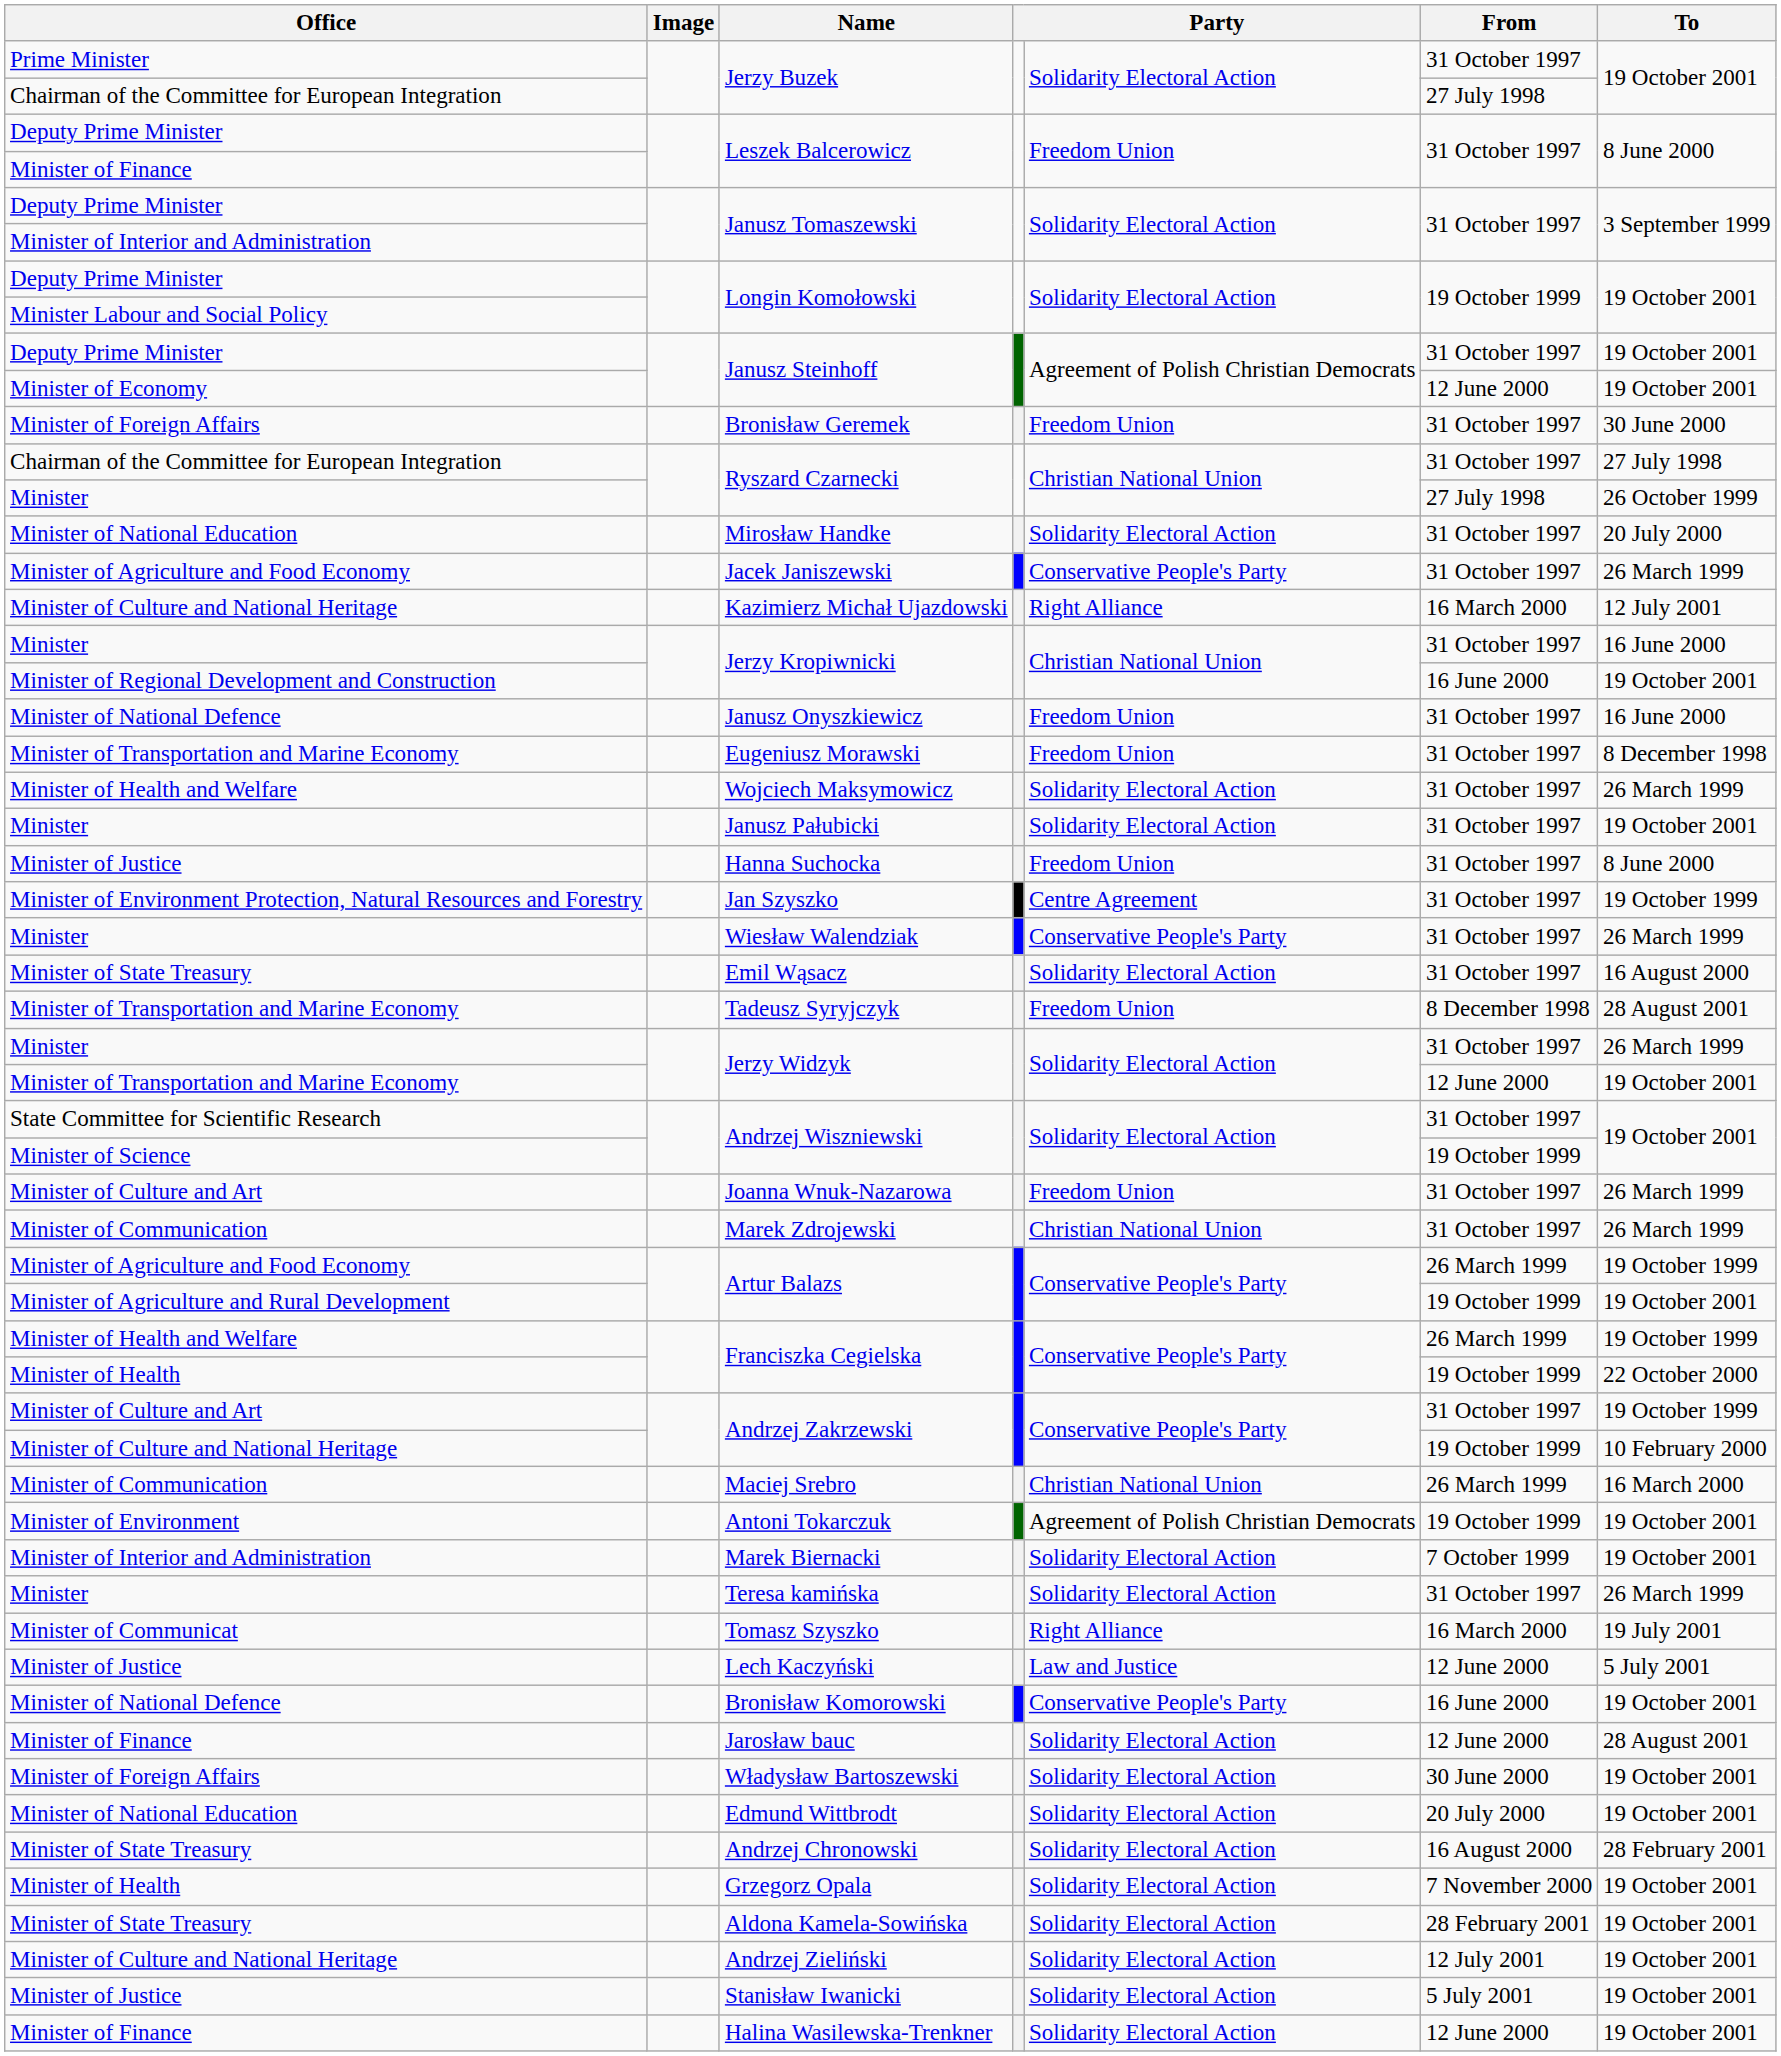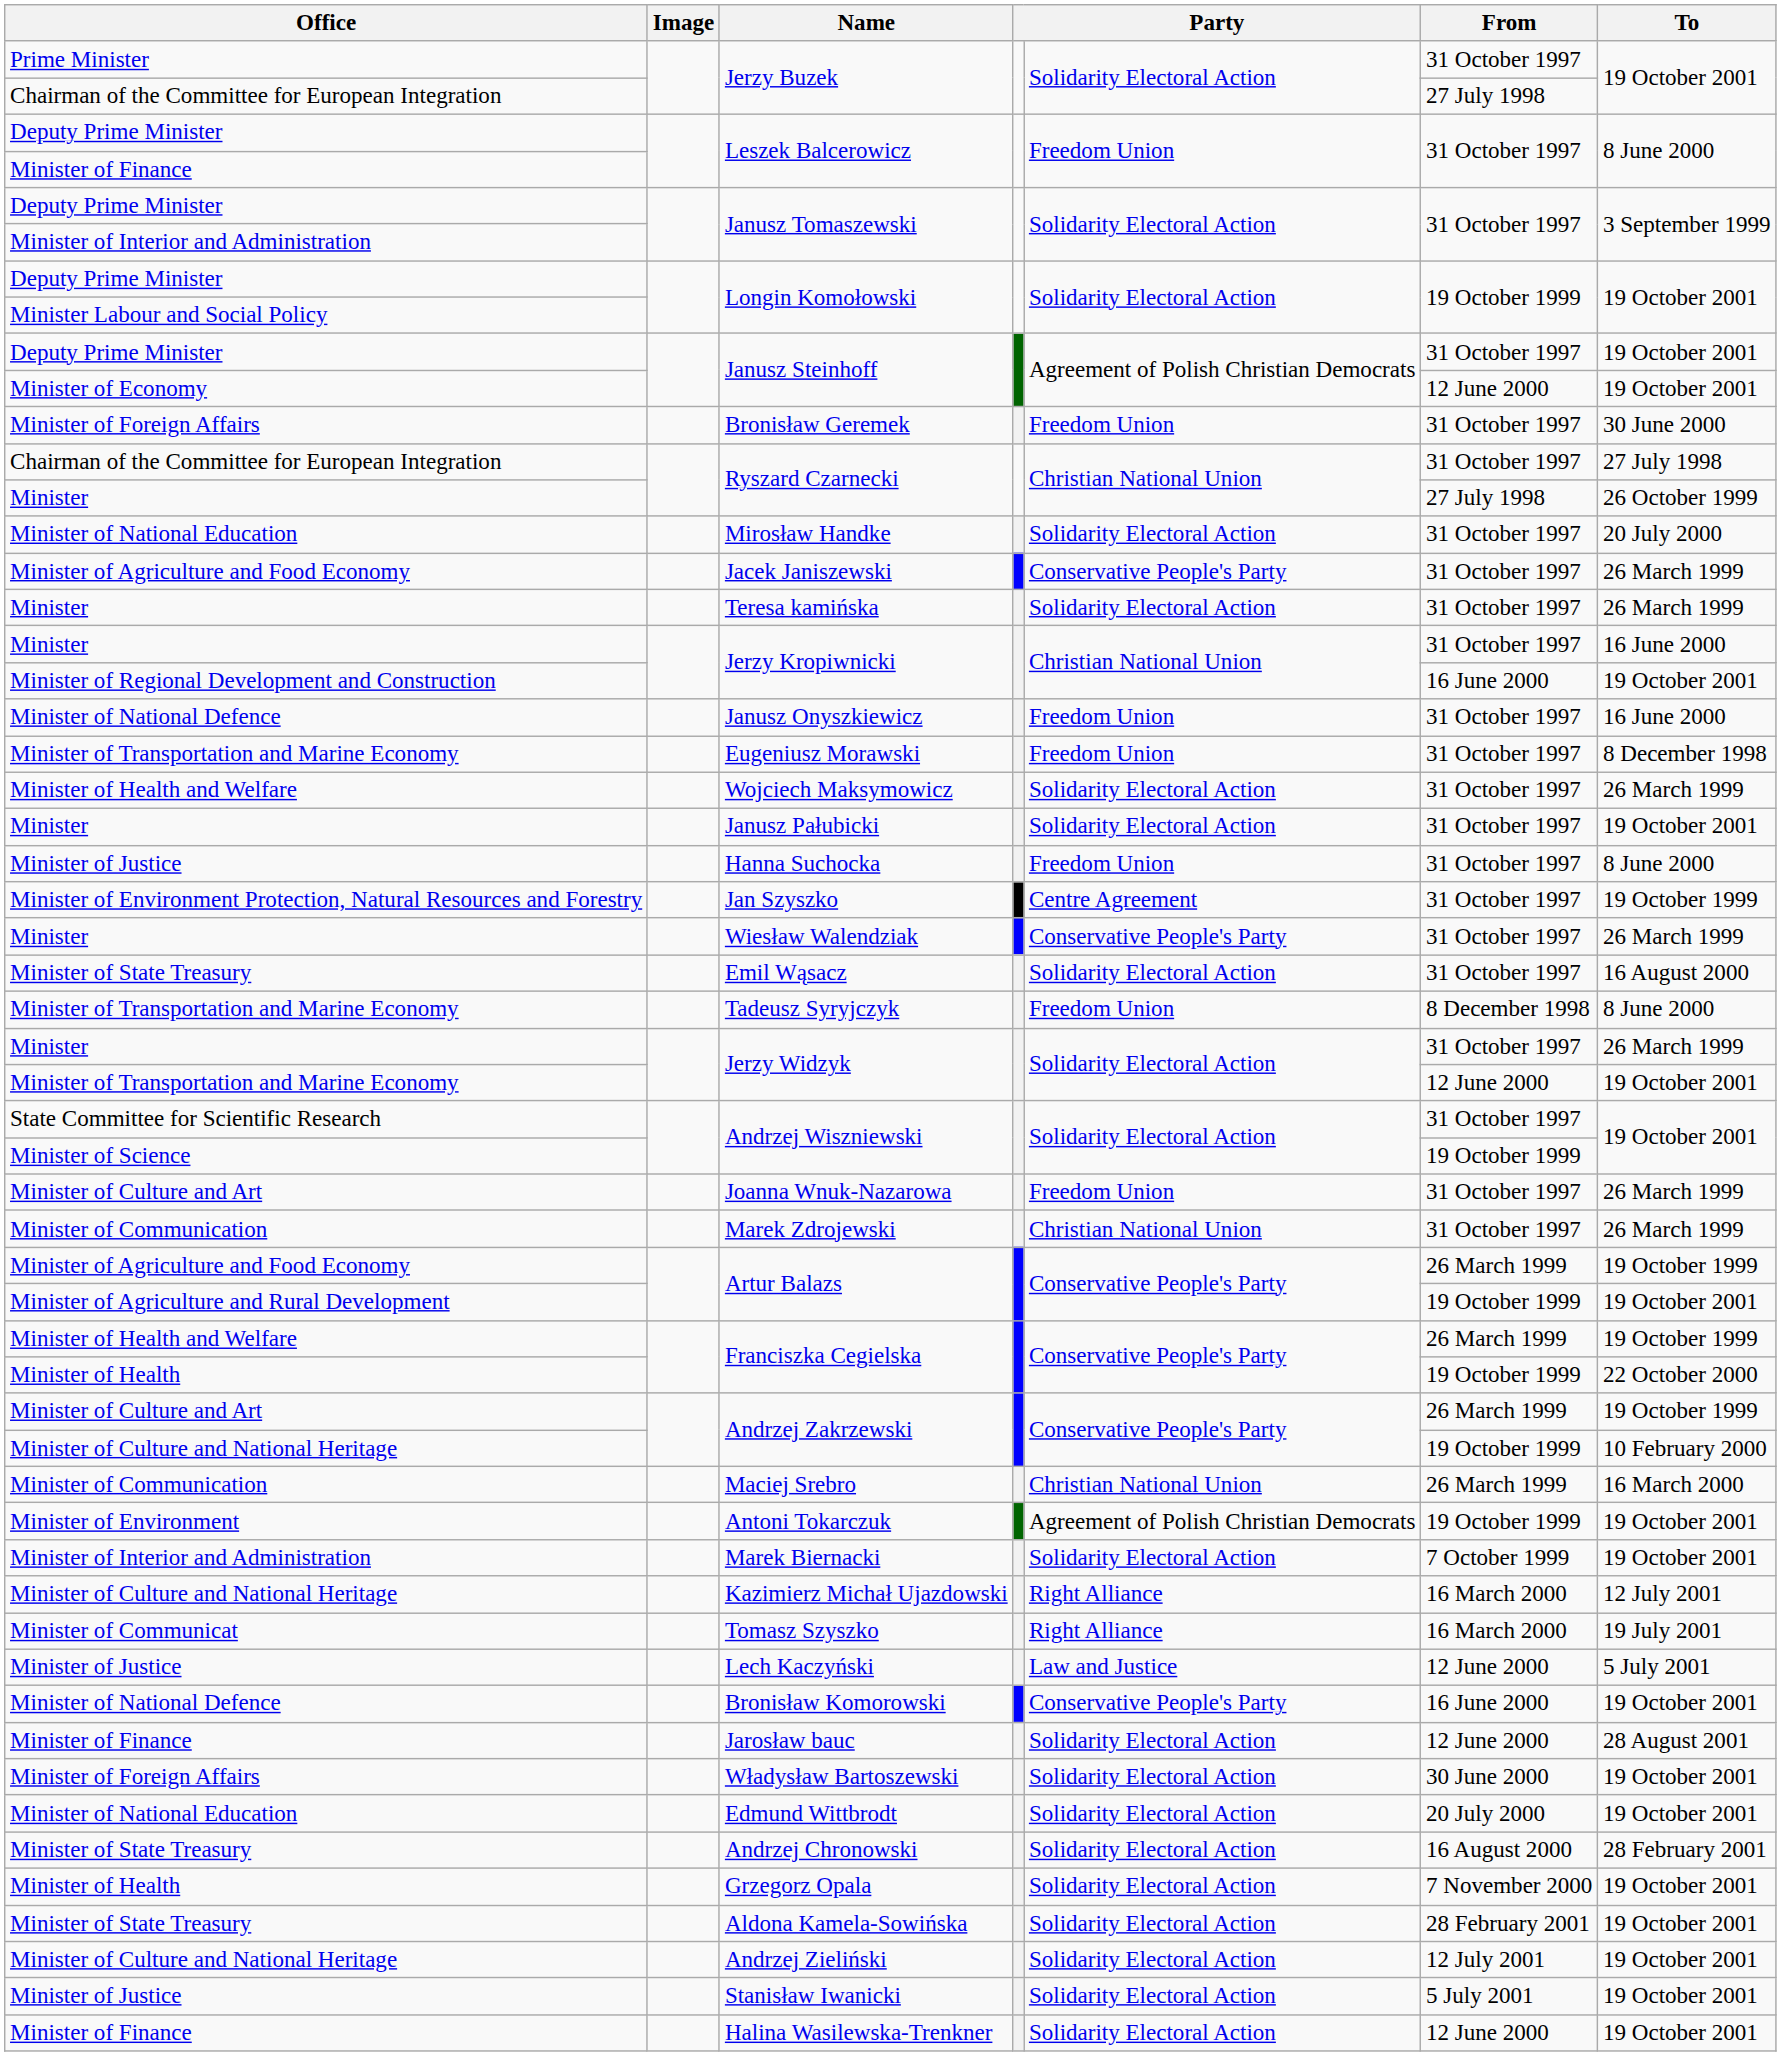rows swapped: (49, 1593) <-> (204, 607)
(1676, 1009) 28 August 2001 -> (1659, 1009) 8 June 2000
(1503, 1411) 31 October 1997 -> (1496, 1411) 26 March 1999
